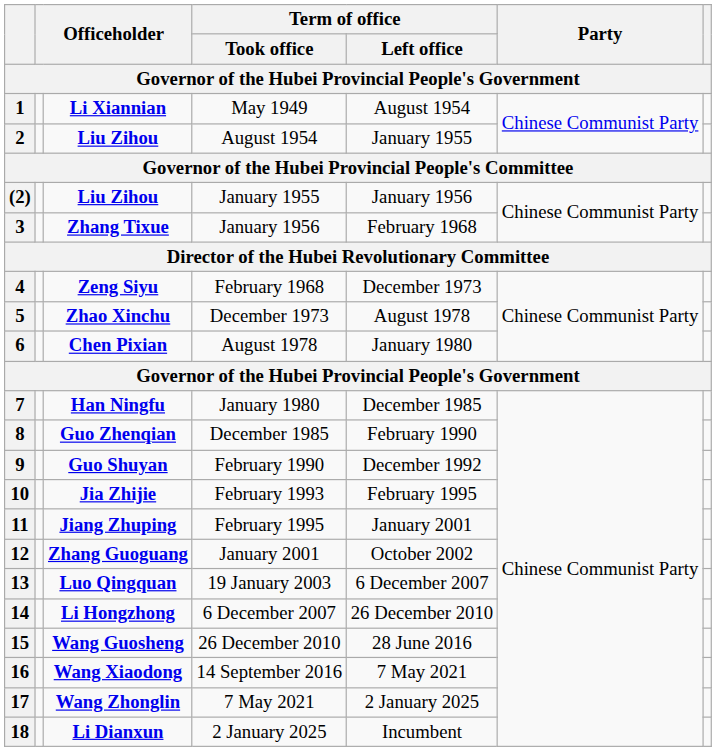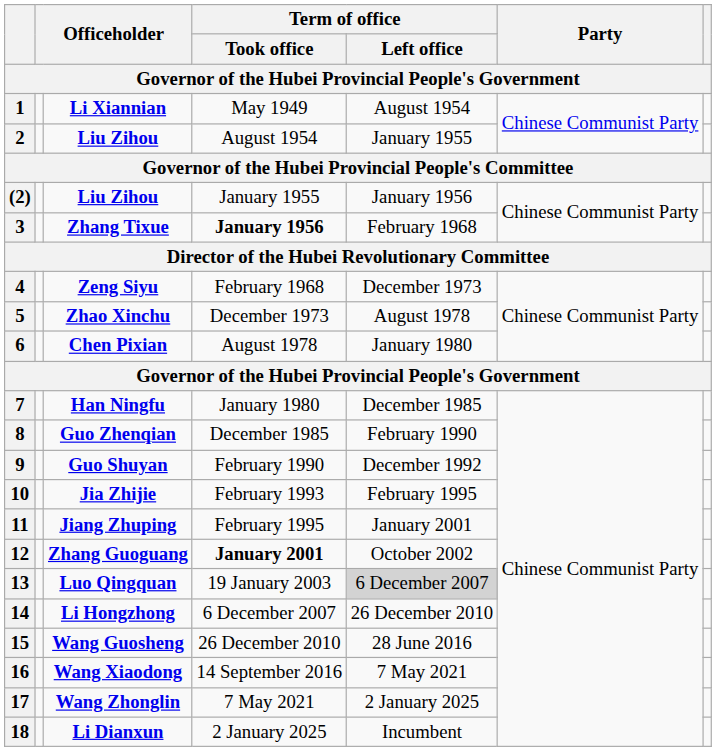(269, 227) normal -> (269, 227) bold
(269, 553) normal -> (269, 553) bold
(422, 583) no background -> (422, 583) lightgrey background
